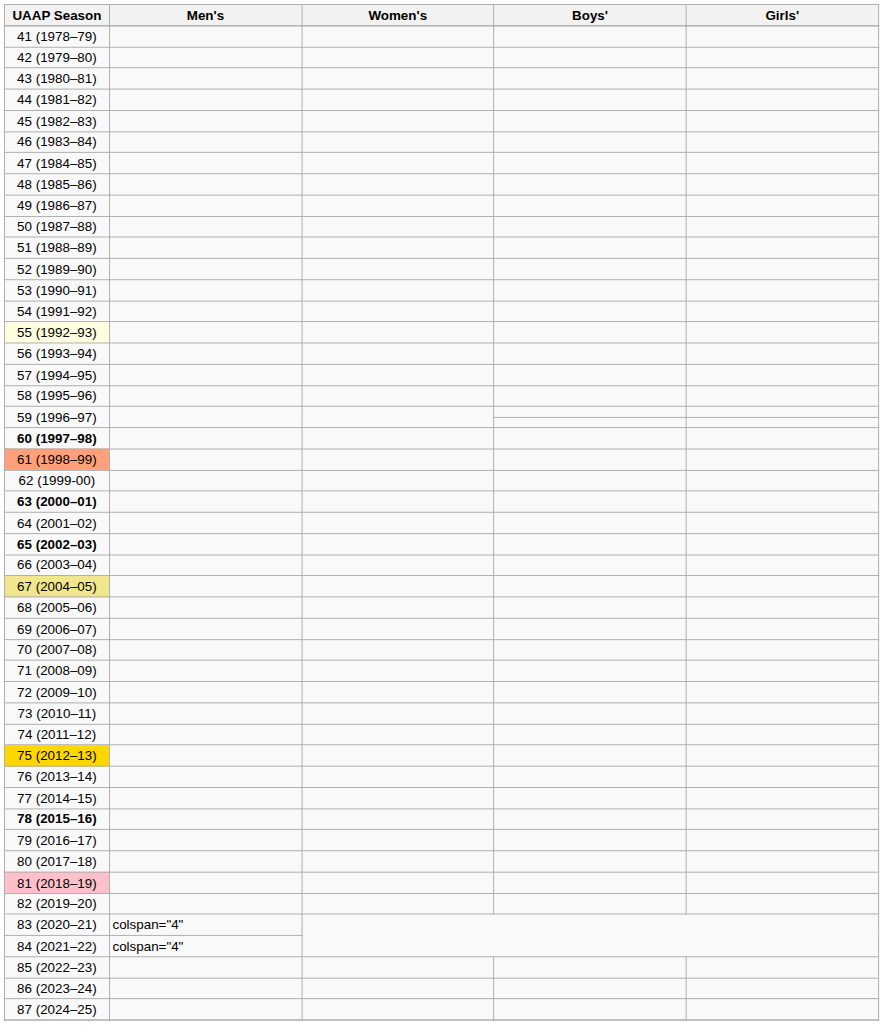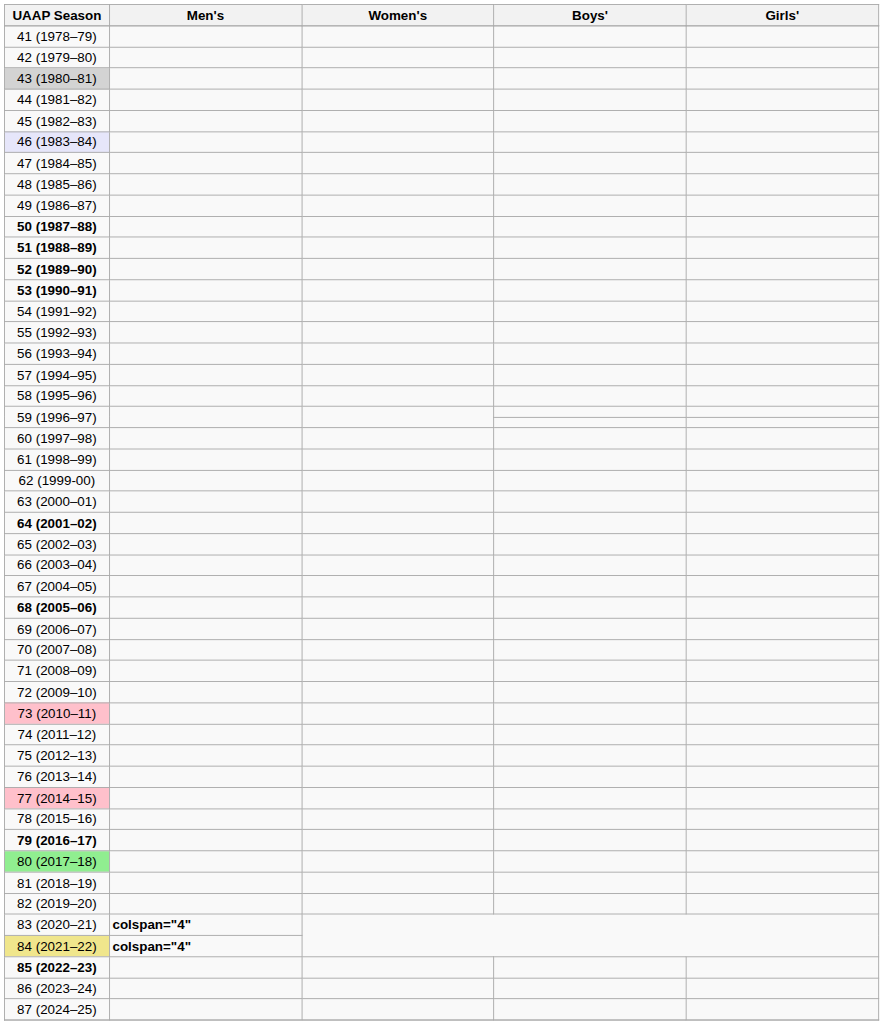(57, 79) no background -> (57, 79) lightgrey background
(57, 142) no background -> (57, 142) lavender background
(57, 227) normal -> (57, 227) bold
(57, 248) normal -> (57, 248) bold
(57, 269) normal -> (57, 269) bold
(57, 290) normal -> (57, 290) bold
(57, 333) lightyellow background -> (57, 333) no background
(57, 439) bold -> (57, 439) normal
(57, 460) lightsalmon background -> (57, 460) no background
(57, 502) bold -> (57, 502) normal
(57, 523) normal -> (57, 523) bold
(57, 544) bold -> (57, 544) normal
(57, 587) khaki background -> (57, 587) no background
(57, 608) normal -> (57, 608) bold
(57, 714) no background -> (57, 714) pink background
(57, 756) gold background -> (57, 756) no background
(57, 798) no background -> (57, 798) pink background
(57, 819) bold -> (57, 819) normal
(57, 841) normal -> (57, 841) bold
(57, 862) no background -> (57, 862) lightgreen background
(57, 883) pink background -> (57, 883) no background
(148, 925) normal -> (152, 925) bold
(57, 946) no background -> (57, 946) khaki background
(148, 946) normal -> (152, 946) bold
(57, 968) normal -> (57, 968) bold
